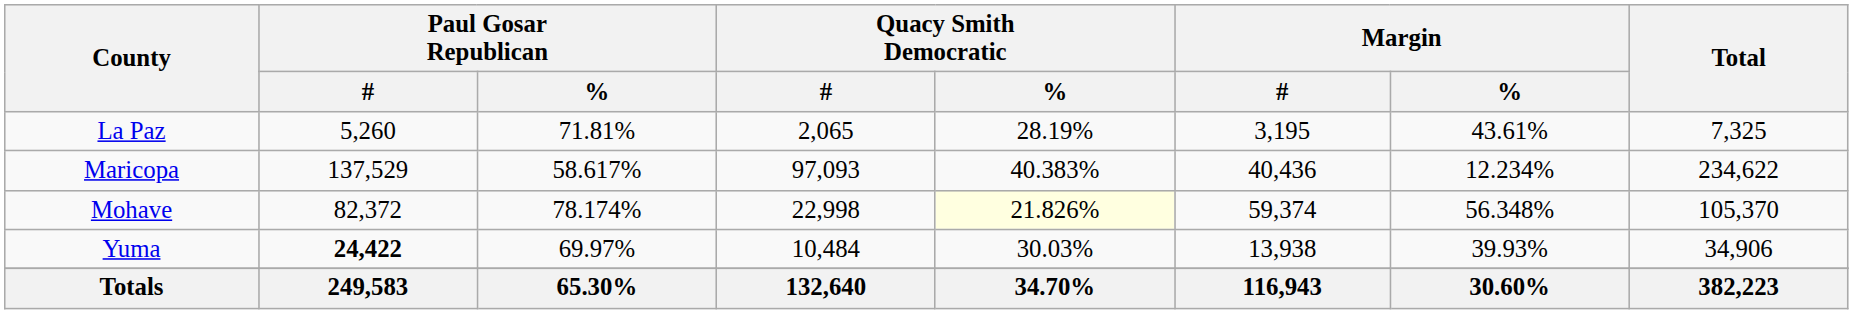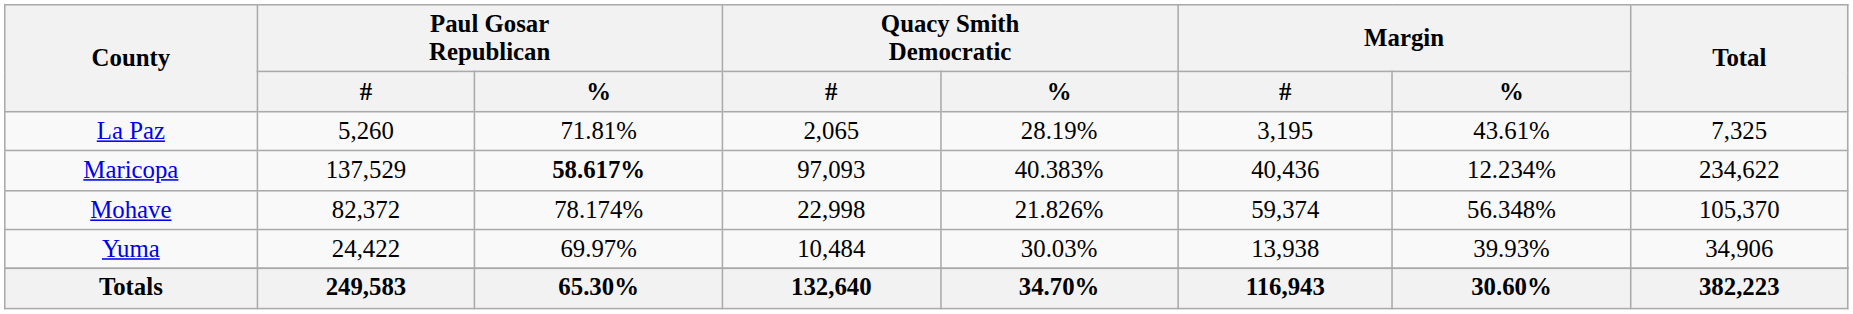(597, 170) normal -> (599, 170) bold
(1055, 209) lightyellow background -> (1059, 209) no background
(368, 248) bold -> (366, 248) normal
